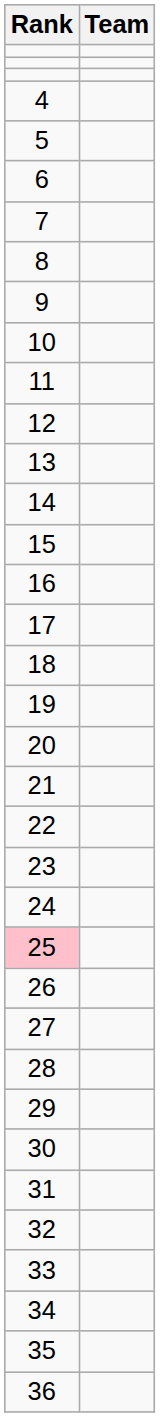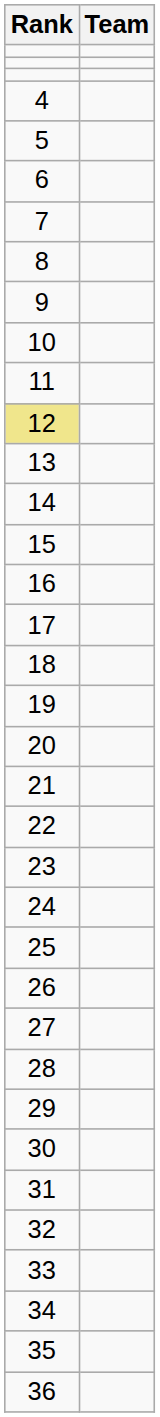(42, 422) no background -> (42, 422) khaki background
(42, 947) pink background -> (42, 947) no background
